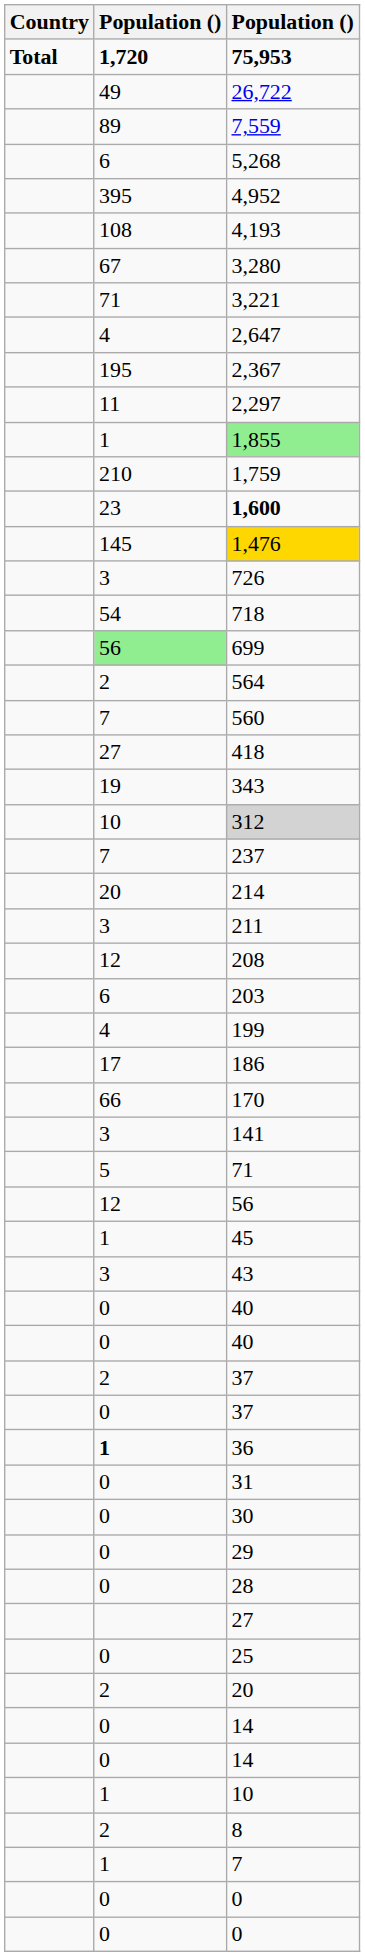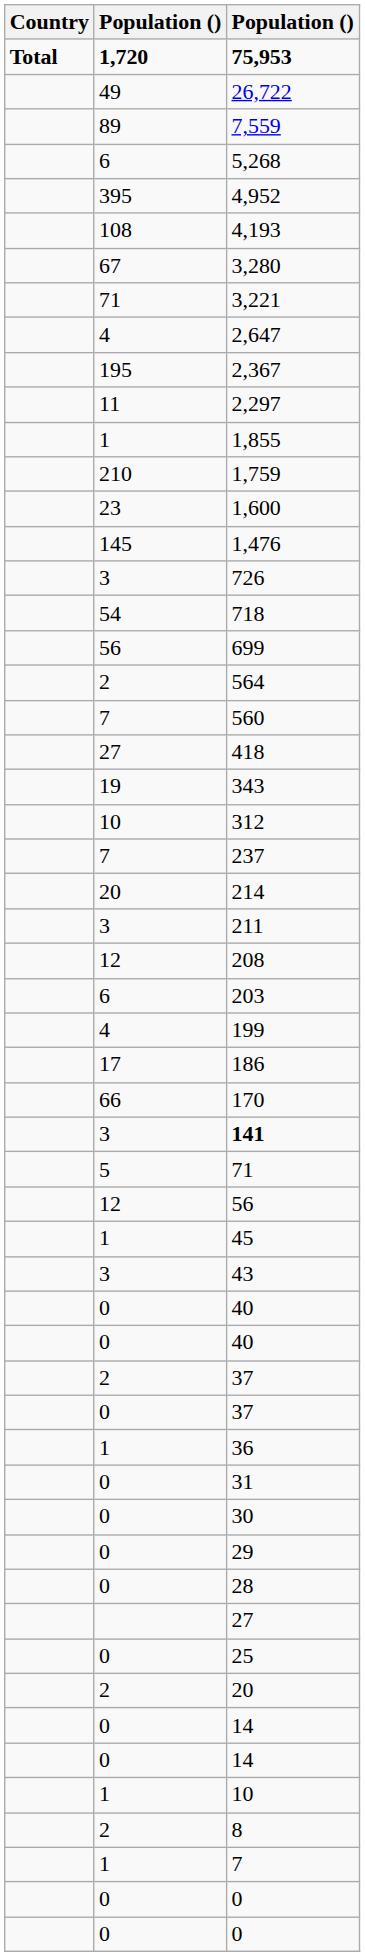(256, 439) lightgreen background -> (256, 439) no background
(256, 508) bold -> (256, 508) normal
(256, 543) gold background -> (256, 543) no background
(110, 647) lightgreen background -> (110, 647) no background
(248, 821) lightgrey background -> (248, 821) no background
(248, 1134) normal -> (248, 1134) bold
(104, 1447) bold -> (104, 1447) normal
